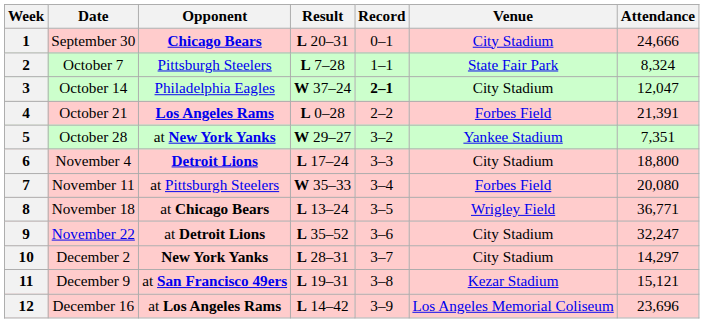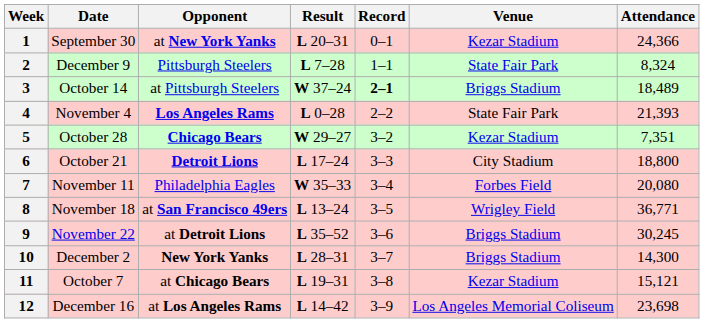(215, 40) Chicago Bears -> (215, 40) at New York Yanks
(513, 40) City Stadium -> (513, 40) Kezar Stadium
(658, 40) 24,666 -> (658, 40) 24,366
(93, 64) October 7 -> (93, 64) December 9
(215, 88) Philadelphia Eagles -> (215, 88) at Pittsburgh Steelers
(513, 88) City Stadium -> (513, 88) Briggs Stadium
(658, 88) 12,047 -> (658, 88) 18,489
(93, 112) October 21 -> (93, 112) November 4
(513, 112) Forbes Field -> (513, 112) State Fair Park
(658, 112) 21,391 -> (658, 112) 21,393
(215, 137) at New York Yanks -> (215, 137) Chicago Bears
(513, 137) Yankee Stadium -> (513, 137) Kezar Stadium
(93, 161) November 4 -> (93, 161) October 21
(215, 185) at Pittsburgh Steelers -> (215, 185) Philadelphia Eagles
(215, 209) at Chicago Bears -> (215, 209) at San Francisco 49ers
(513, 233) City Stadium -> (513, 233) Briggs Stadium
(658, 233) 32,247 -> (658, 233) 30,245
(513, 257) City Stadium -> (513, 257) Briggs Stadium
(658, 257) 14,297 -> (658, 257) 14,300
(93, 281) December 9 -> (93, 281) October 7
(215, 281) at San Francisco 49ers -> (215, 281) at Chicago Bears
(658, 305) 23,696 -> (658, 305) 23,698
